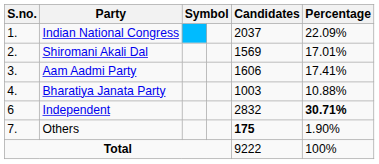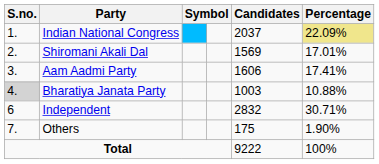(326, 33) no background -> (326, 33) khaki background
(12, 91) no background -> (12, 91) lightgrey background
(326, 110) bold -> (326, 110) normal
(244, 129) bold -> (244, 129) normal
